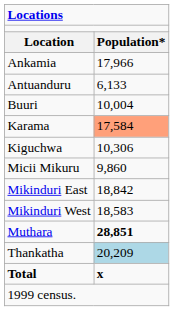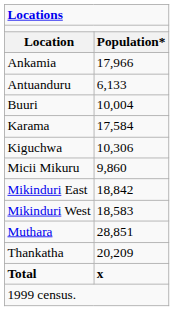(115, 126) lightsalmon background -> (115, 126) no background
(115, 231) bold -> (115, 231) normal
(115, 252) lightblue background -> (115, 252) no background
